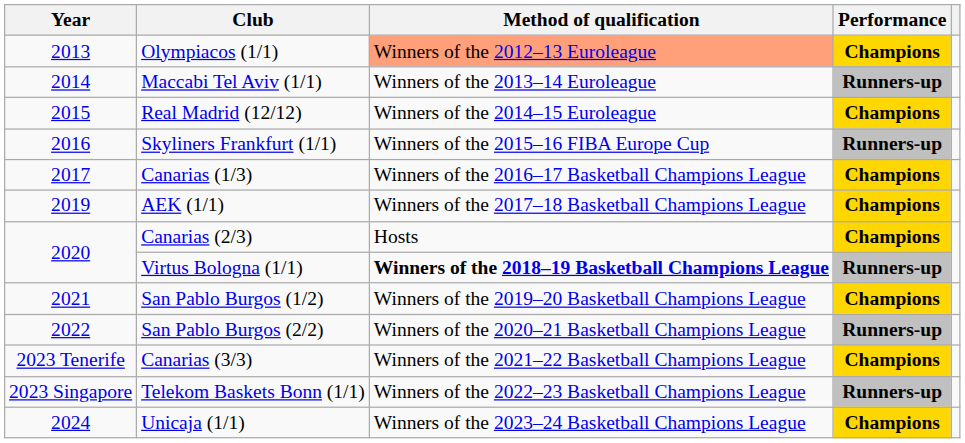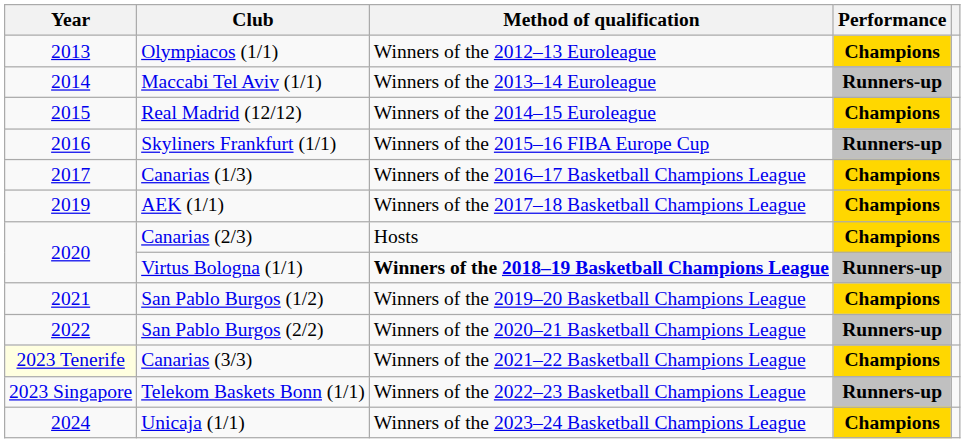(515, 50) lightsalmon background -> (515, 50) no background
(71, 360) no background -> (71, 360) lightyellow background
